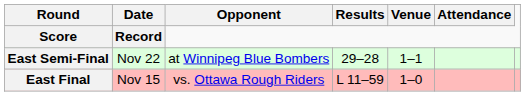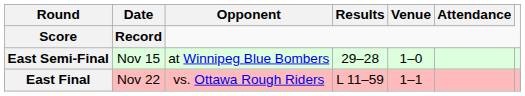(139, 58) Nov 22 -> (139, 58) Nov 15
(411, 58) 1–1 -> (411, 58) 1–0
(139, 79) Nov 15 -> (139, 79) Nov 22
(411, 79) 1–0 -> (411, 79) 1–1
